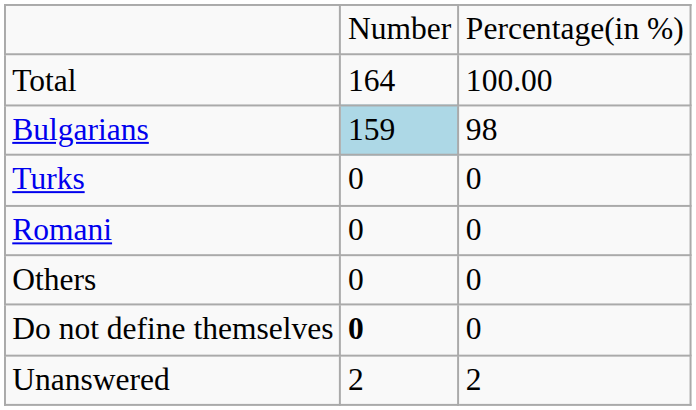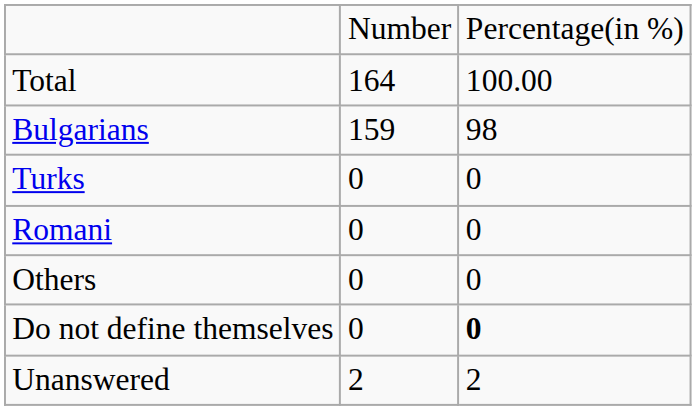(372, 129) lightblue background -> (372, 129) no background
(356, 329) bold -> (356, 329) normal
(474, 329) normal -> (474, 329) bold
